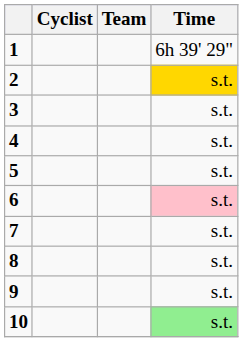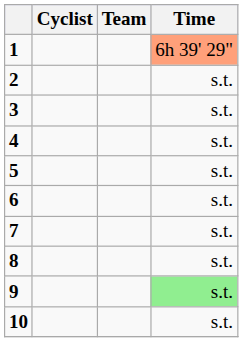(194, 49) no background -> (194, 49) lightsalmon background
(222, 79) gold background -> (222, 79) no background
(222, 200) pink background -> (222, 200) no background
(222, 291) no background -> (222, 291) lightgreen background
(222, 321) lightgreen background -> (222, 321) no background
